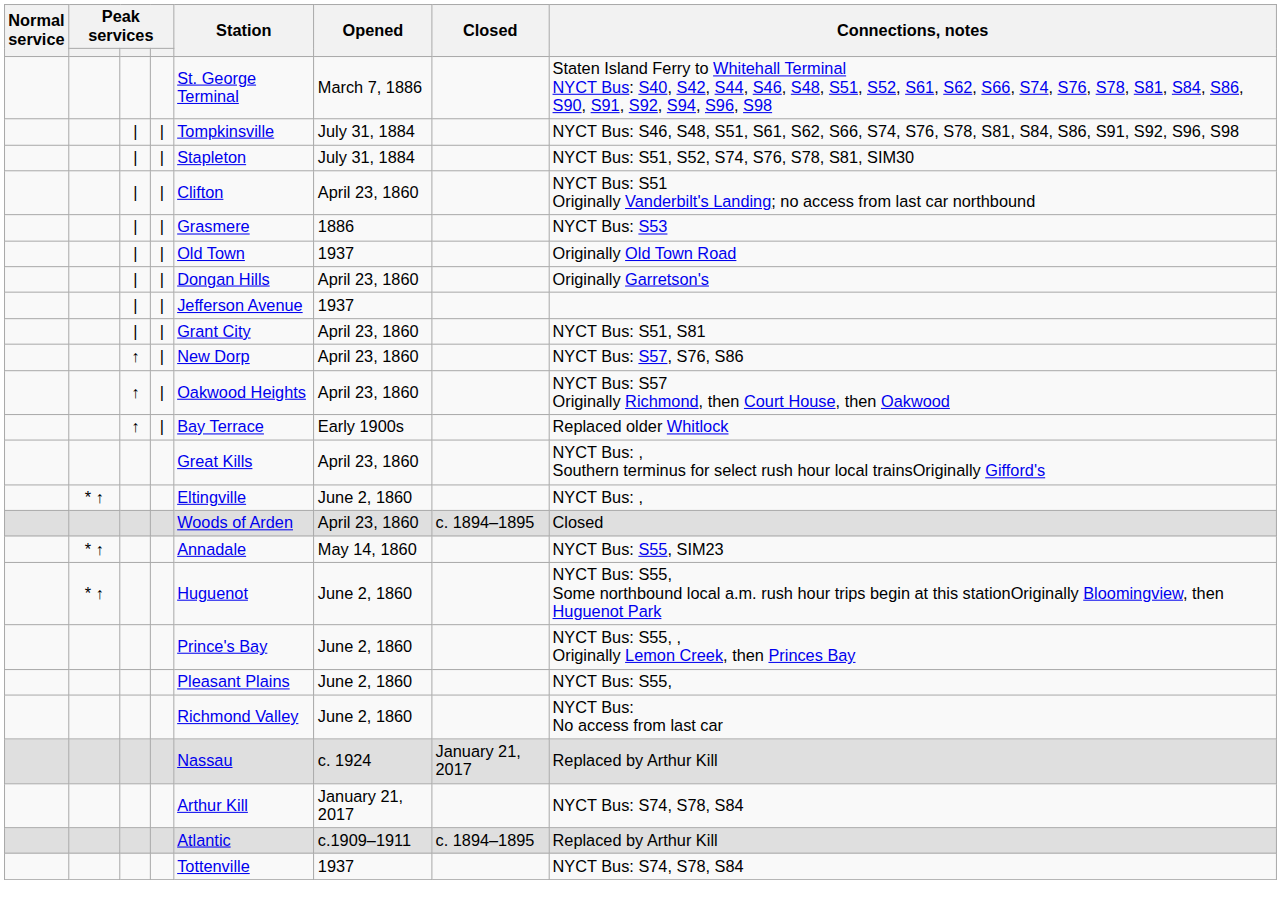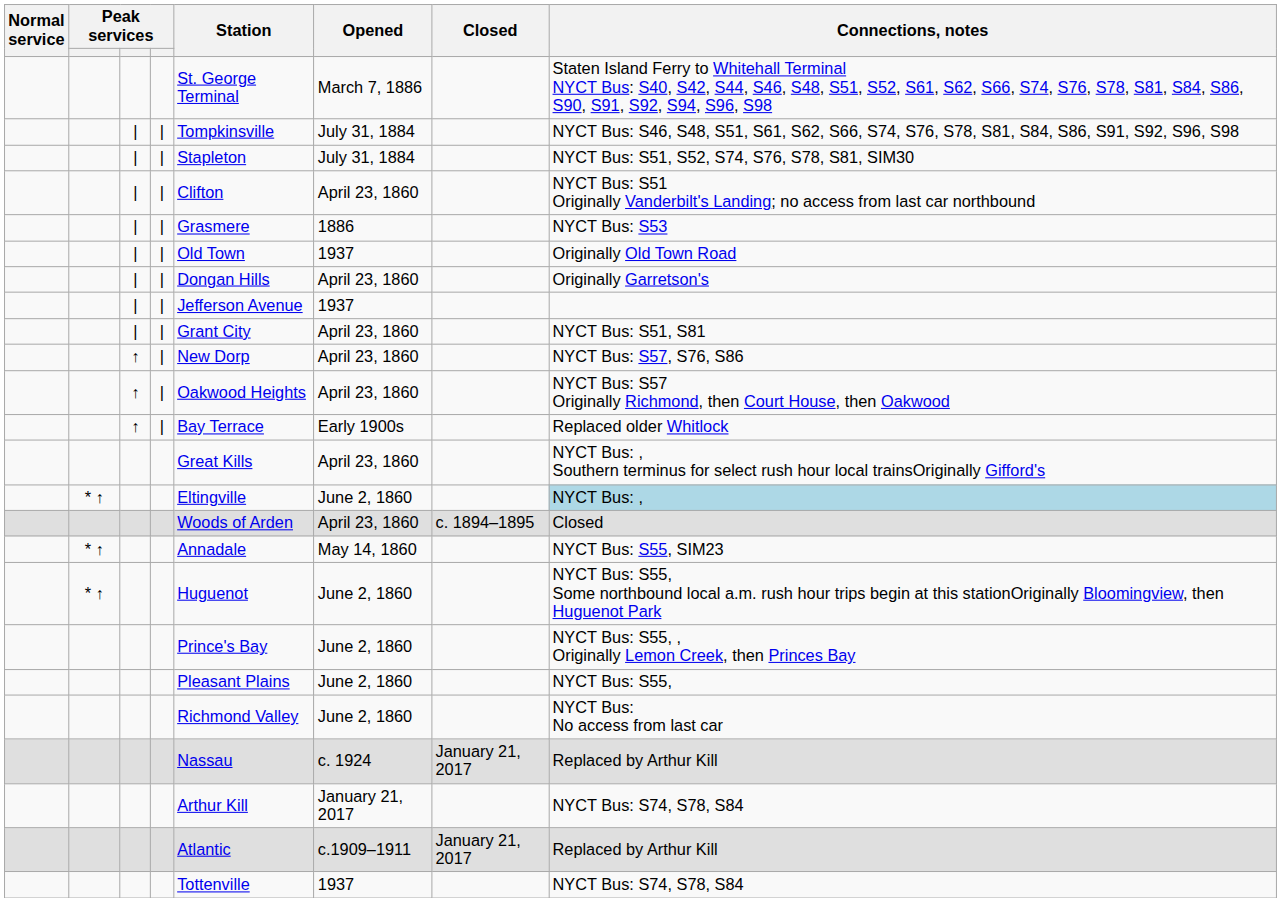(598, 497) no background -> (598, 497) lightblue background
(485, 840) c. 1894–1895 -> (478, 849) January 21, 2017
